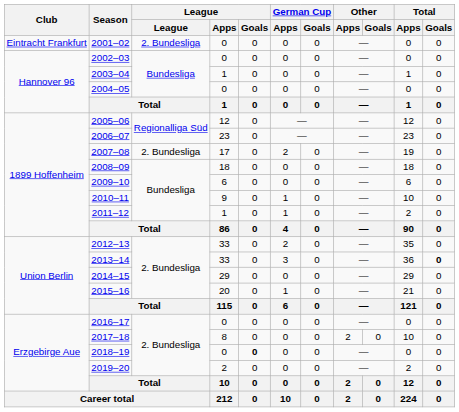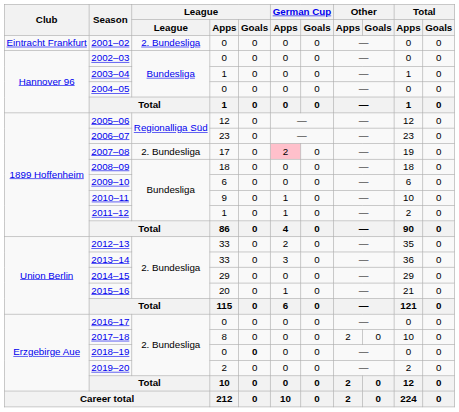(285, 151) no background -> (285, 151) pink background
(439, 259) bold -> (439, 259) normal
